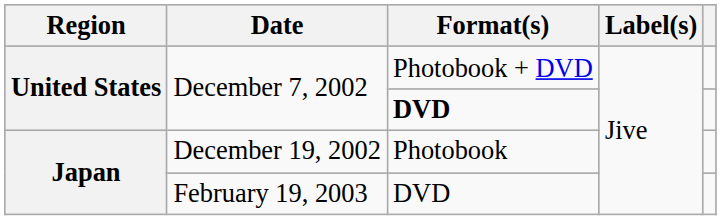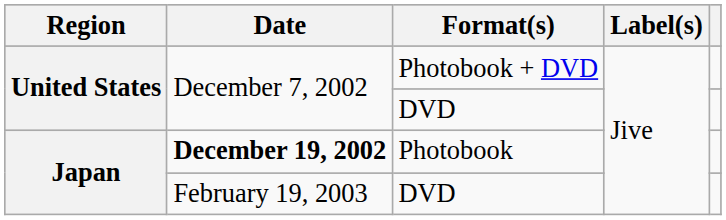(422, 109) bold -> (427, 109) normal
(277, 151) normal -> (280, 151) bold
